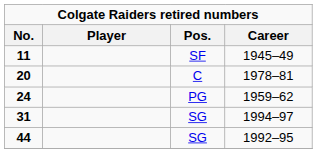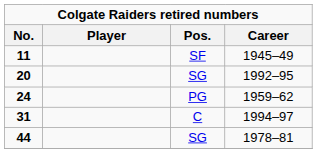(198, 76) C -> (198, 76) SG
(268, 76) 1978–81 -> (268, 76) 1992–95
(198, 117) SG -> (198, 117) C
(268, 138) 1992–95 -> (268, 138) 1978–81
